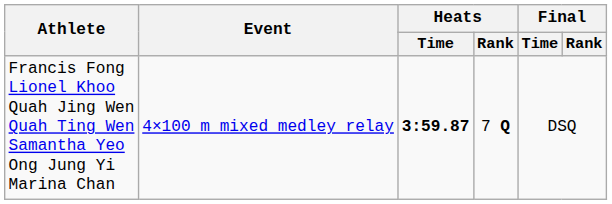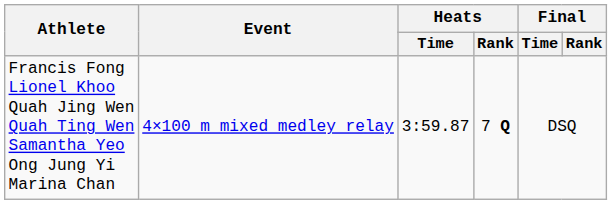(436, 127) bold -> (436, 127) normal
